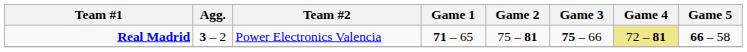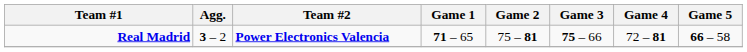(308, 36) normal -> (312, 36) bold
(646, 36) khaki background -> (646, 36) no background
